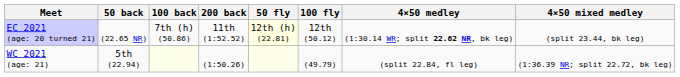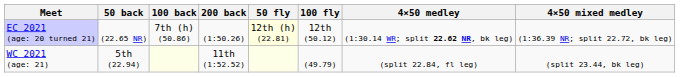(224, 33) 11th (1:52.52) -> (224, 39) (1:50.26)
(595, 39) (split 23.44, bk leg) -> (595, 39) (1:36.39 NR; split 22.72, bk leg)
(224, 65) (1:50.26) -> (224, 59) 11th (1:52.52)
(595, 65) (1:36.39 NR; split 22.72, bk leg) -> (595, 65) (split 23.44, bk leg)
